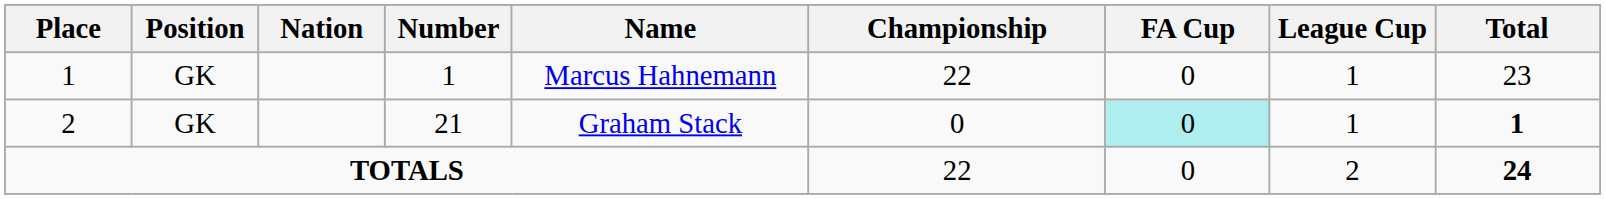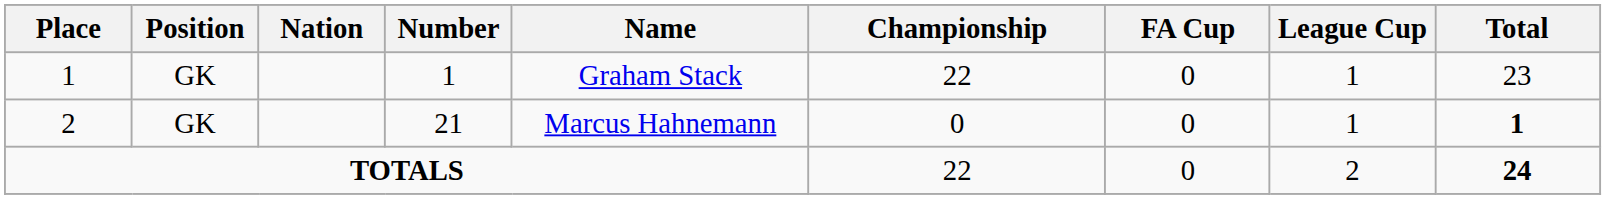(660, 75) Marcus Hahnemann -> (660, 75) Graham Stack
(660, 123) Graham Stack -> (660, 123) Marcus Hahnemann
(1188, 123) paleturquoise background -> (1188, 123) no background
